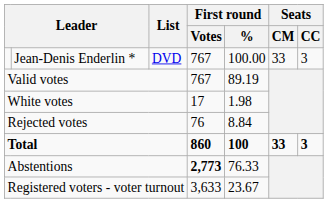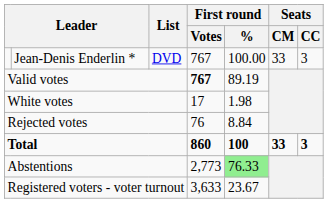(201, 79) normal -> (201, 79) bold
(206, 166) bold -> (206, 166) normal
(243, 166) no background -> (243, 166) lightgreen background
